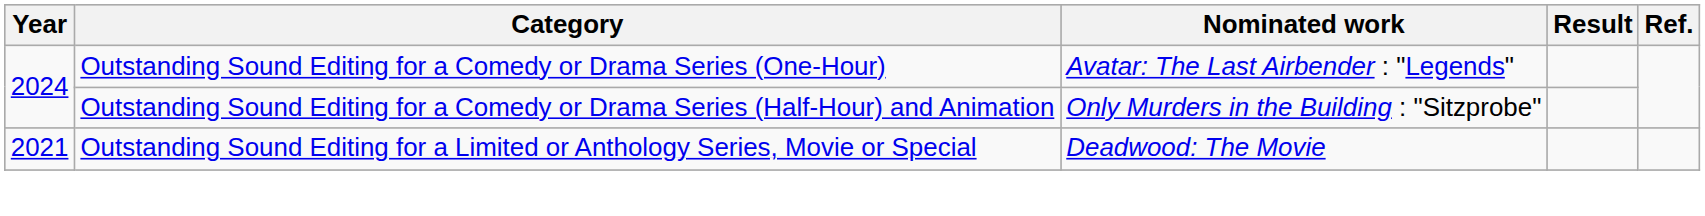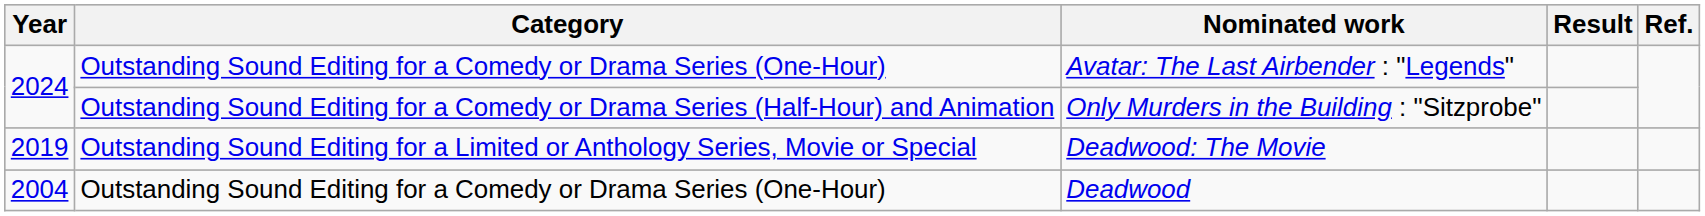(40, 148) 2021 -> (40, 148) 2019
+ row: (1128, 189)
